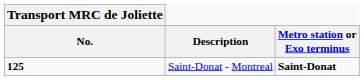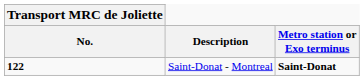(15, 66) 125 -> (15, 66) 122
